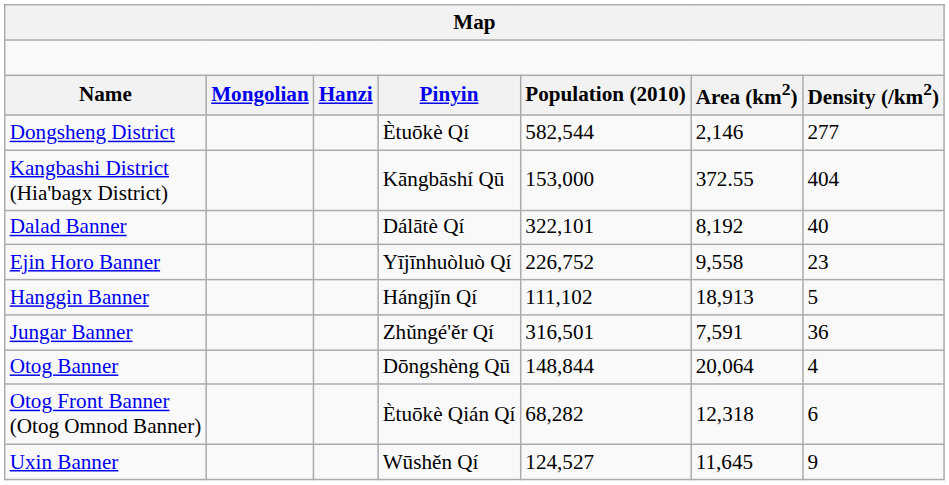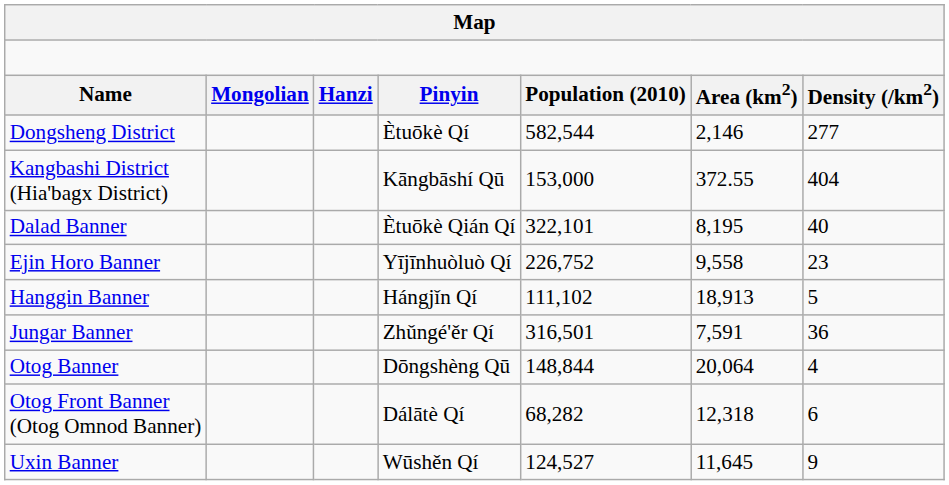(423, 227) Dálātè Qí -> (449, 227) Ètuōkè Qián Qí
(720, 227) 8,192 -> (720, 227) 8,195
(449, 414) Ètuōkè Qián Qí -> (423, 414) Dálātè Qí
